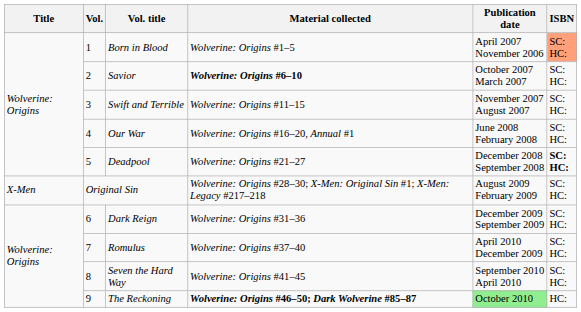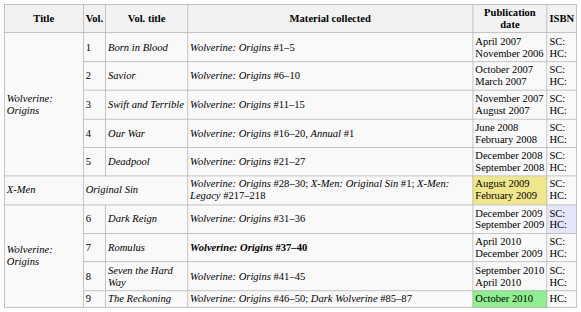(558, 47) lightsalmon background -> (558, 47) no background
(246, 76) bold -> (245, 76) normal
(559, 161) bold -> (558, 161) normal
(506, 190) no background -> (506, 190) khaki background
(558, 219) no background -> (558, 219) lavender background
(248, 247) normal -> (249, 247) bold
(303, 299) bold -> (301, 299) normal
